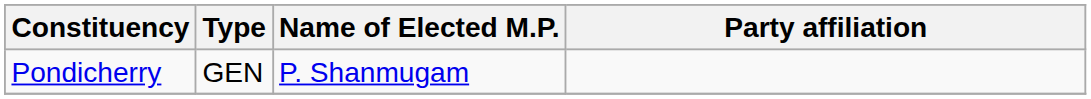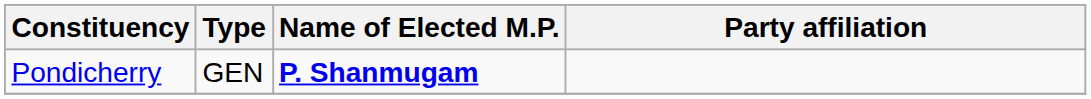(374, 72) normal -> (379, 72) bold
